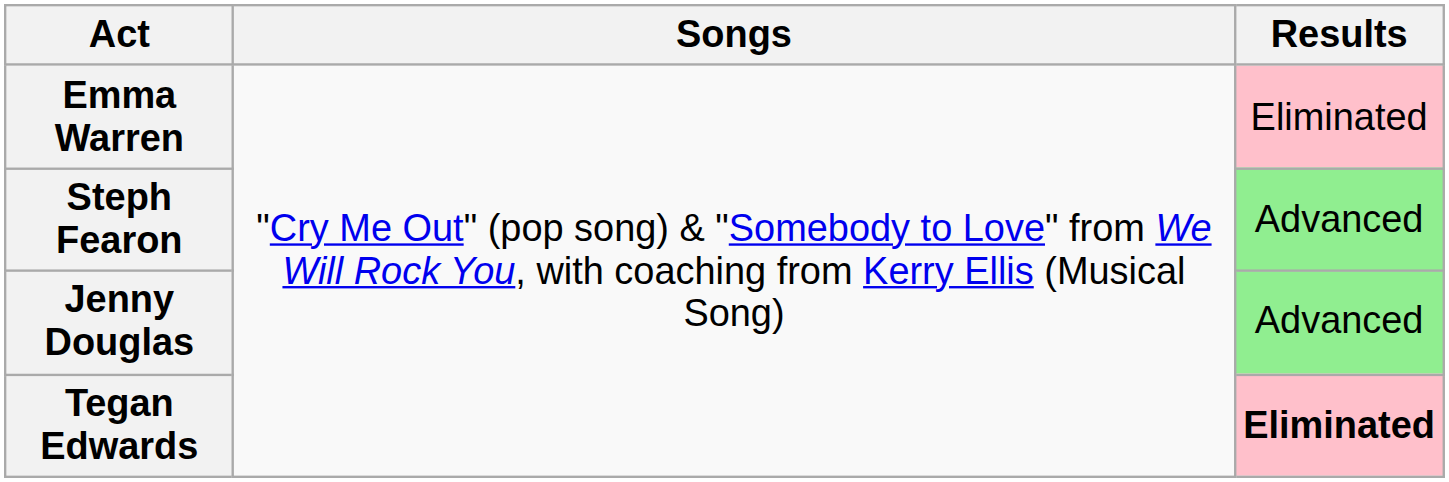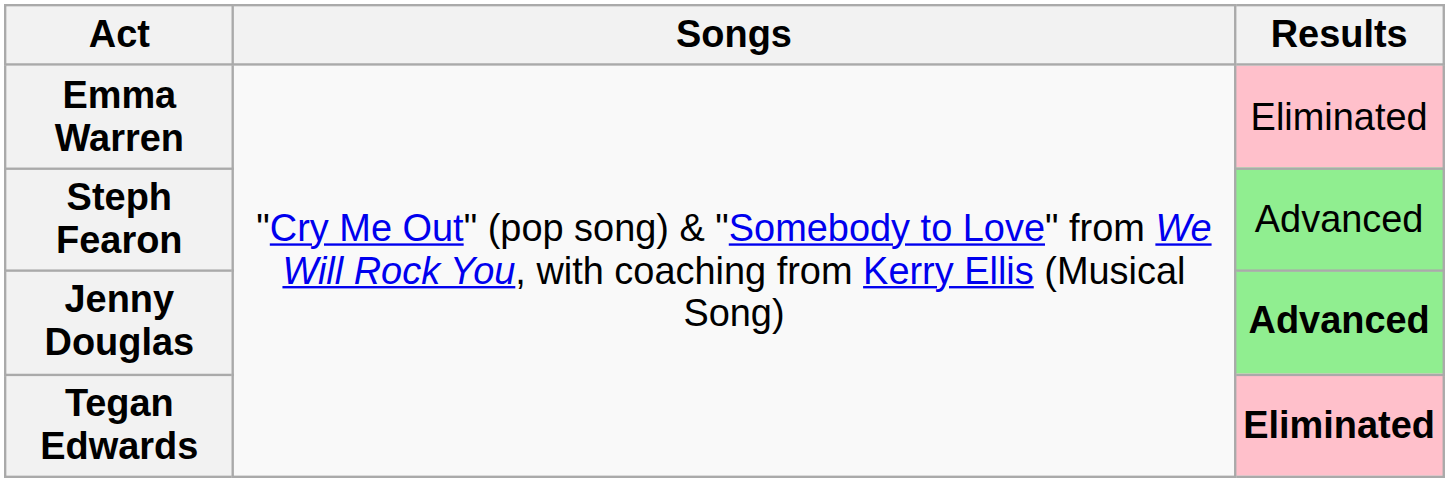(1339, 321) normal -> (1339, 321) bold
